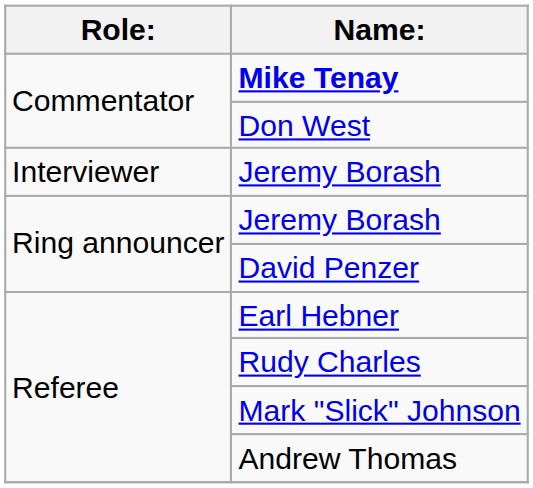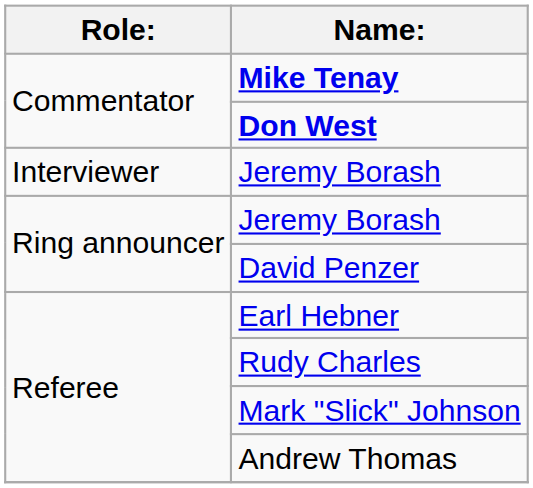(304, 125) normal -> (308, 125) bold
